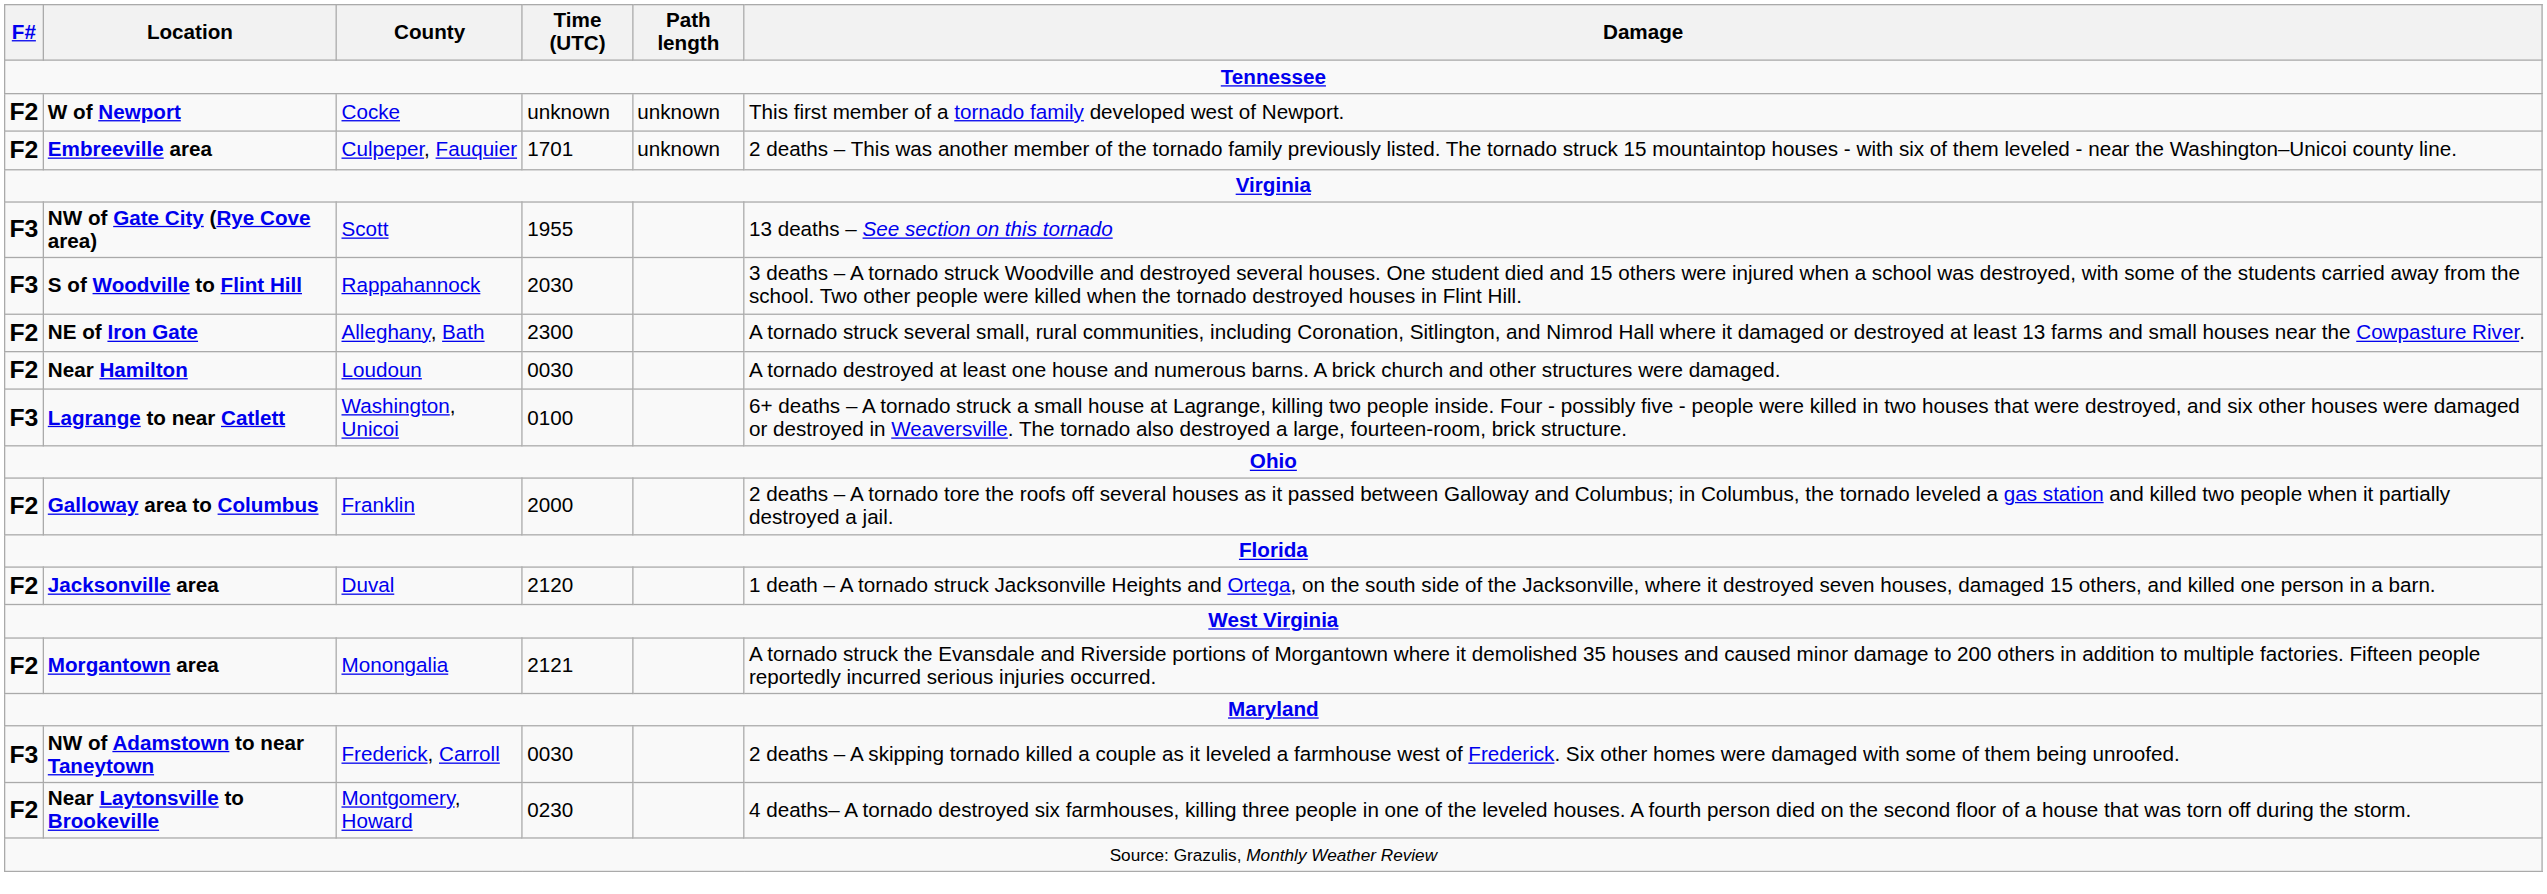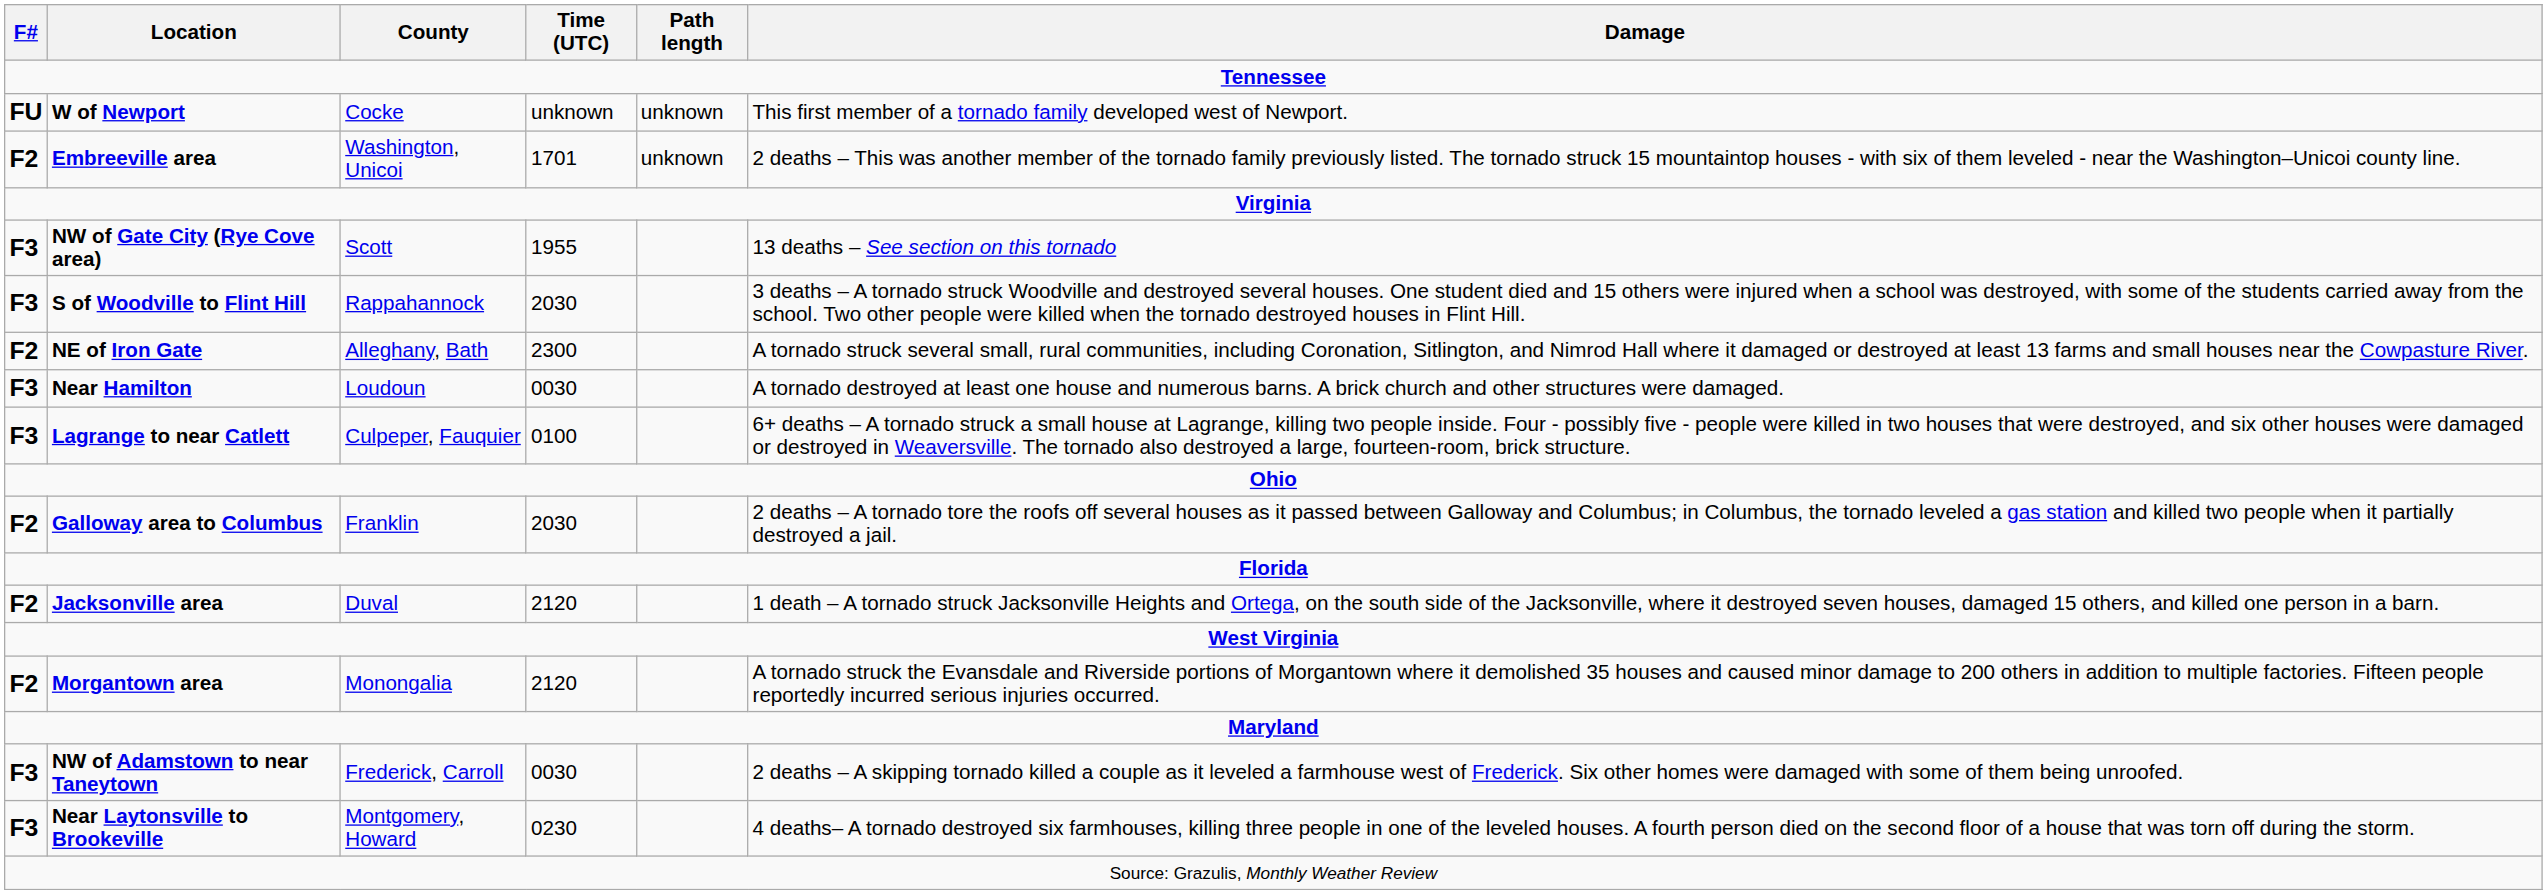(24, 112) F2 -> (26, 112) FU
(429, 150) Culpeper, Fauquier -> (402, 159) Washington, Unicoi
(24, 370) F2 -> (24, 388) F3
(398, 417) Washington, Unicoi -> (433, 435) Culpeper, Fauquier
(550, 506) 2000 -> (554, 524) 2030
(550, 665) 2121 -> (554, 683) 2120
(24, 810) F2 -> (24, 828) F3
